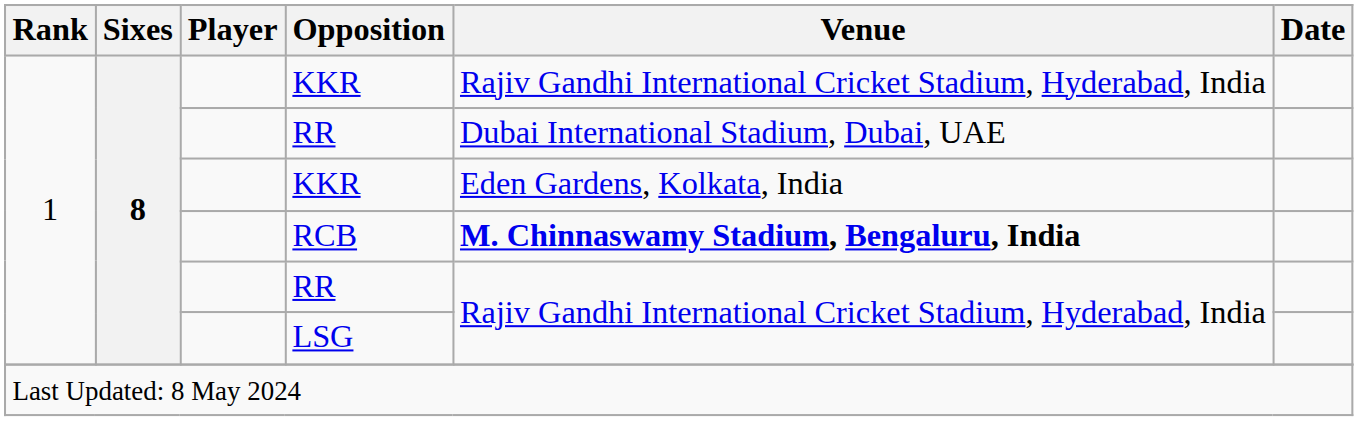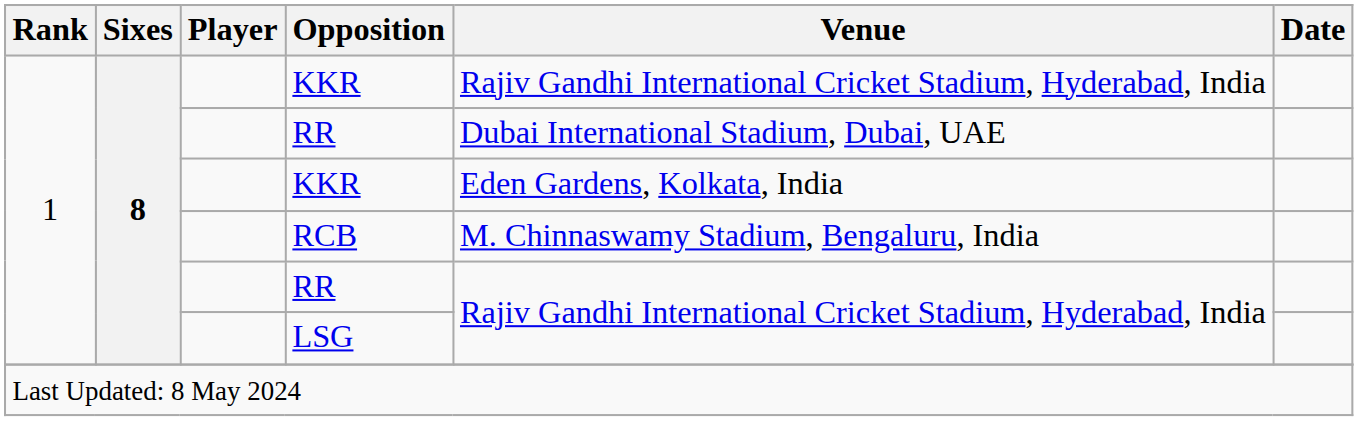(770, 235) bold -> (749, 235) normal
